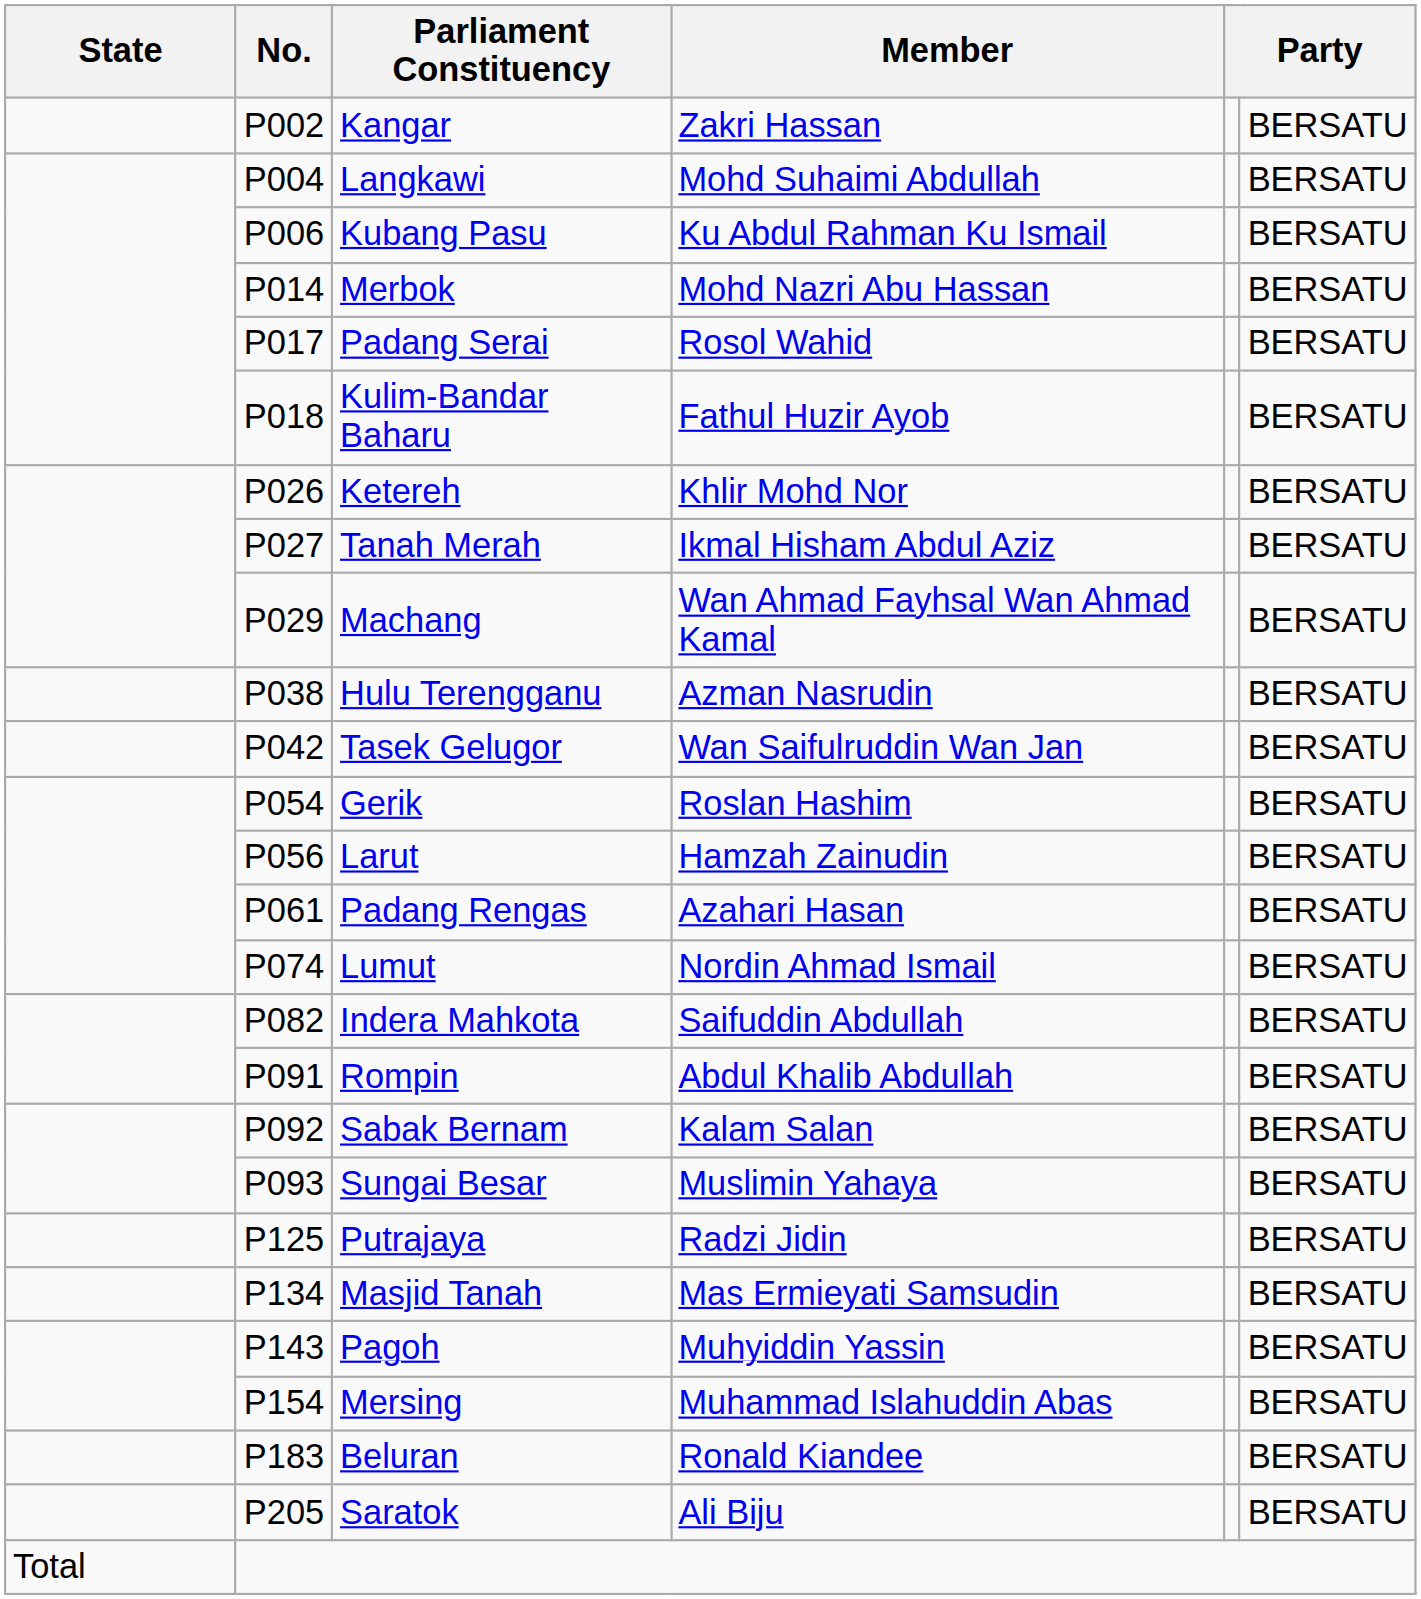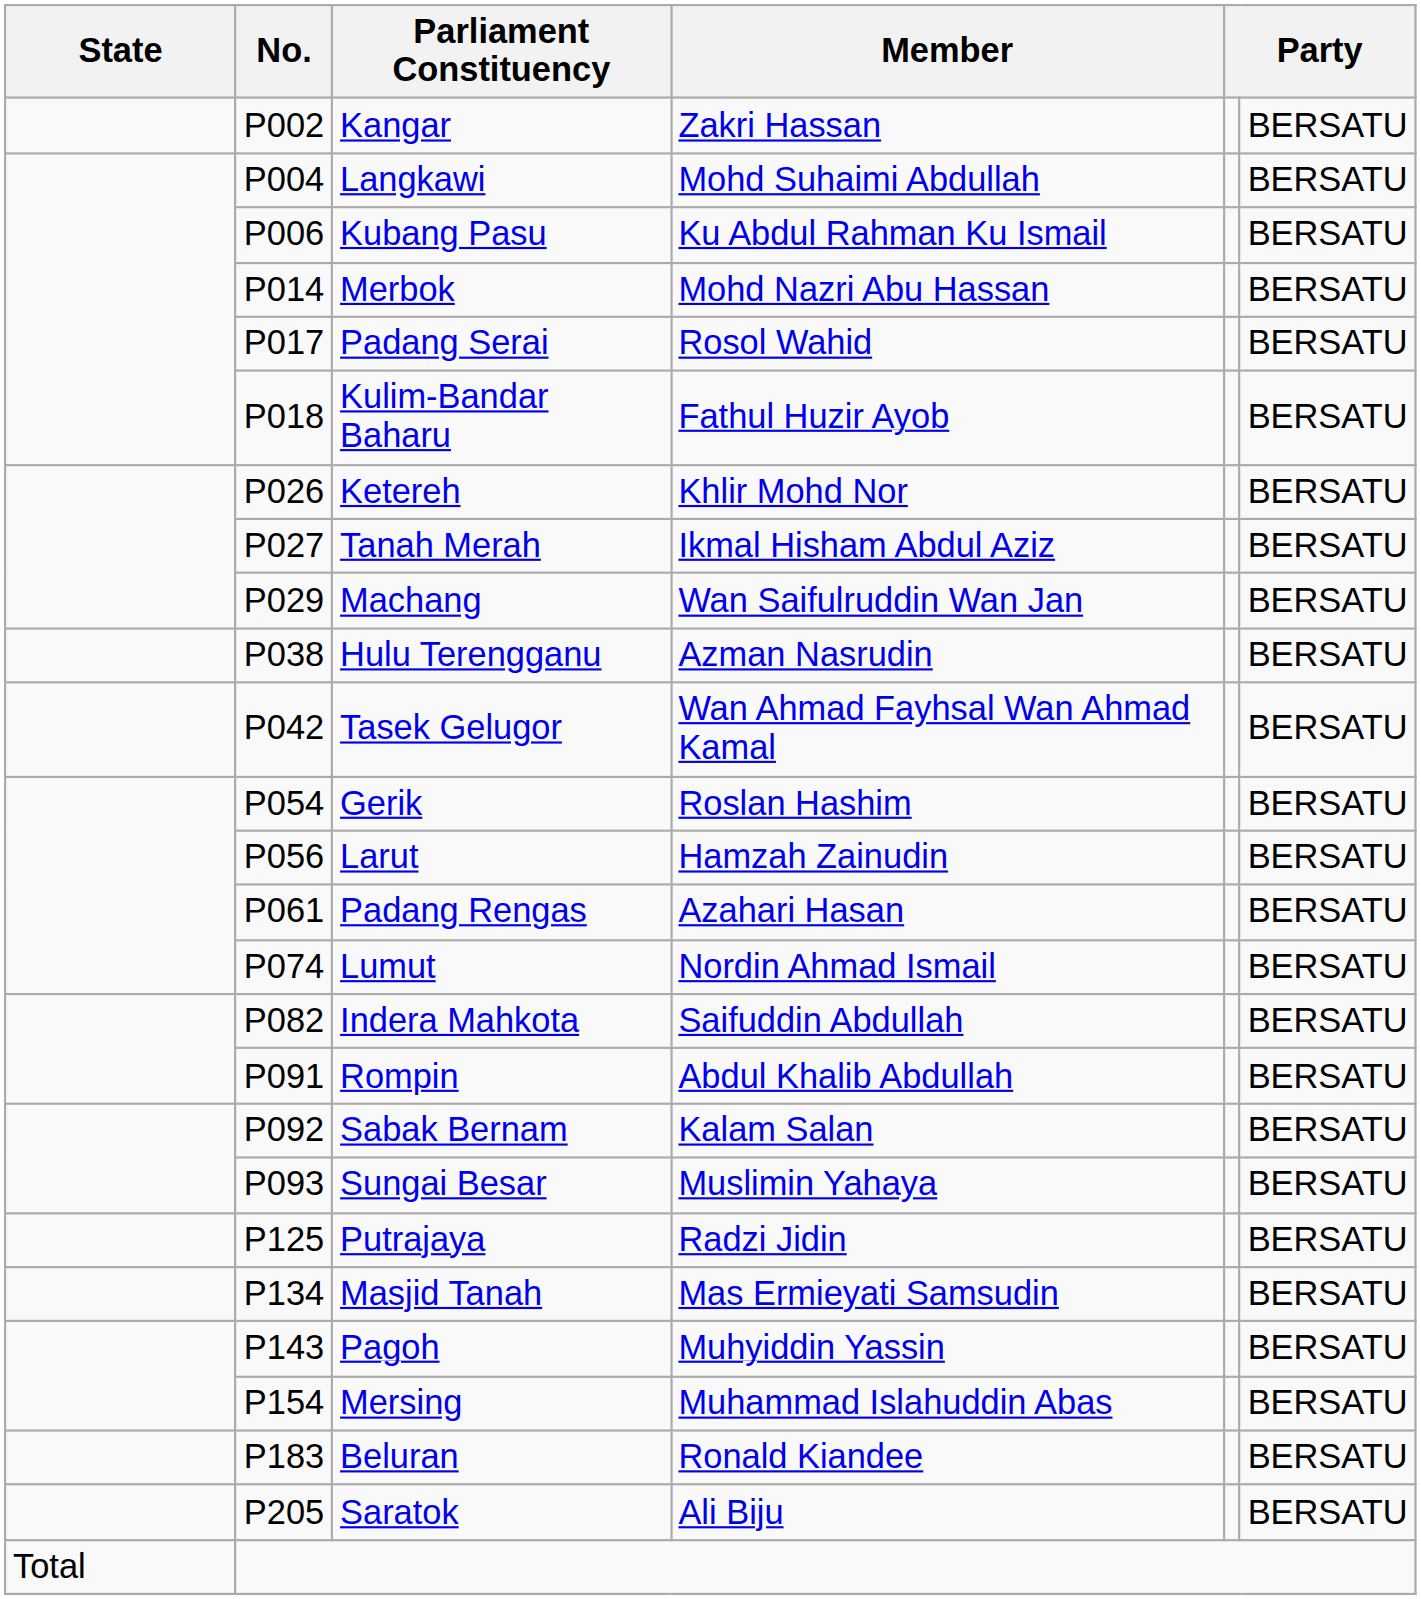(934, 619) Wan Ahmad Fayhsal Wan Ahmad Kamal -> (881, 600) Wan Saifulruddin Wan Jan
(881, 747) Wan Saifulruddin Wan Jan -> (934, 728) Wan Ahmad Fayhsal Wan Ahmad Kamal
